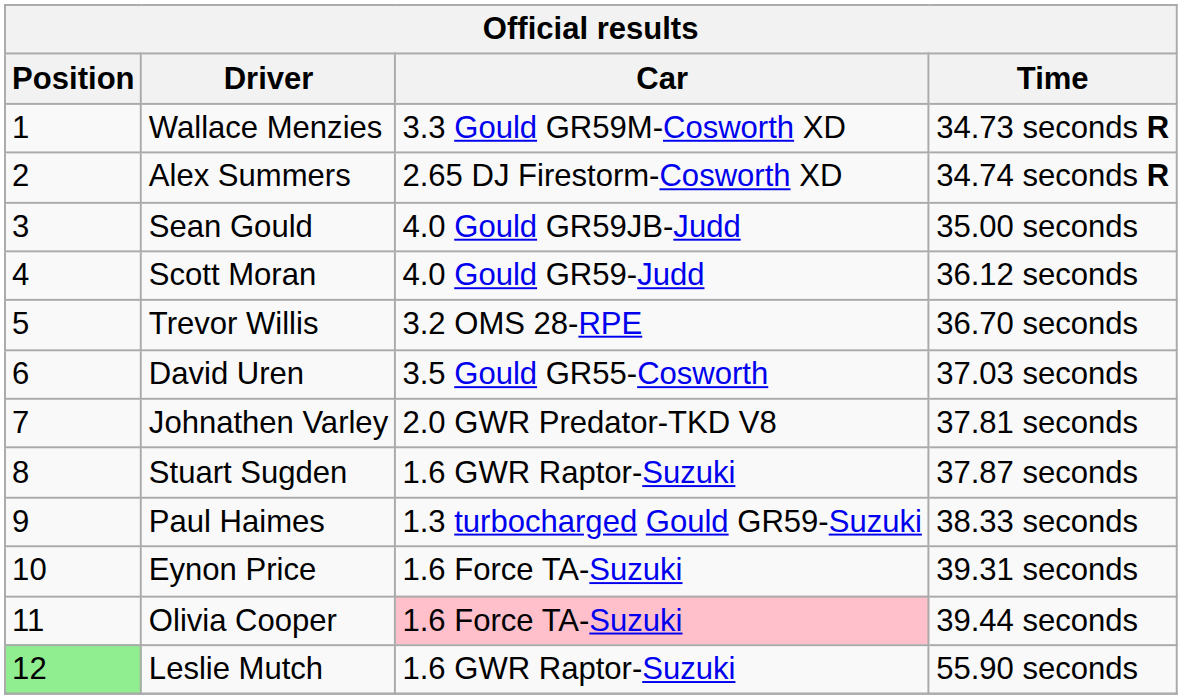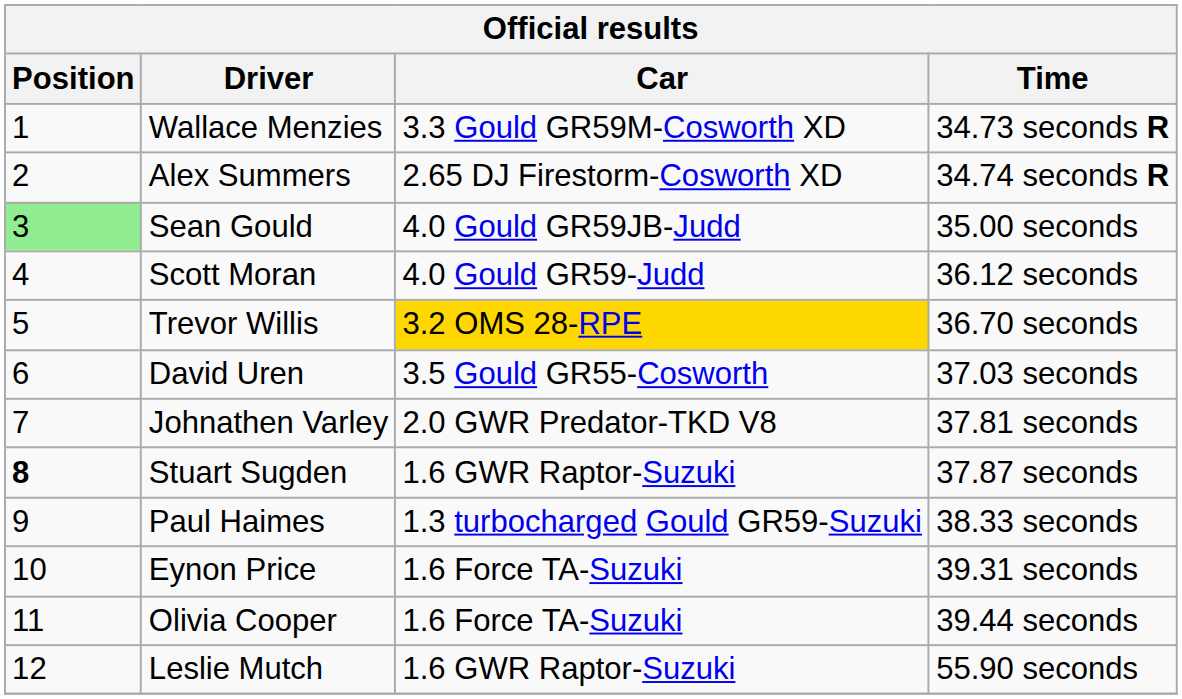(21, 226) no background -> (21, 226) lightgreen background
(522, 324) no background -> (522, 324) gold background
(21, 472) normal -> (21, 472) bold
(542, 619) pink background -> (542, 619) no background
(29, 669) lightgreen background -> (29, 669) no background
